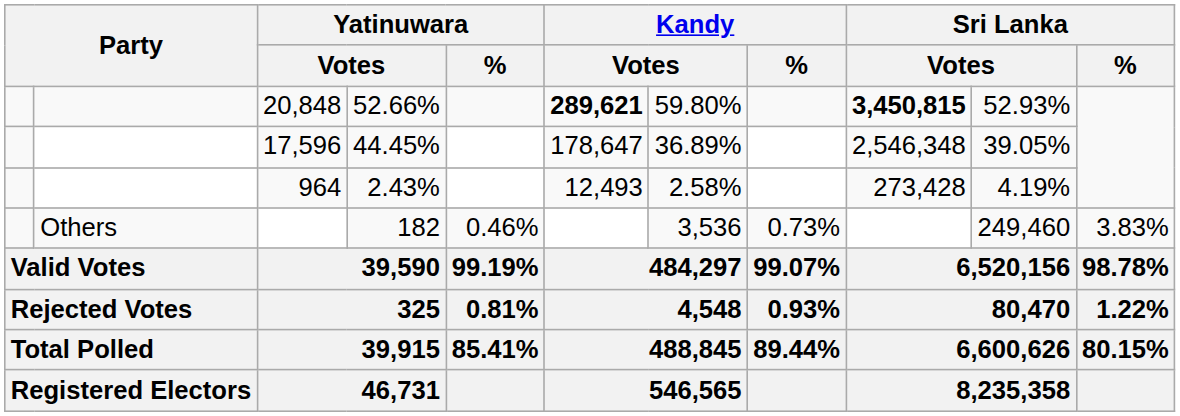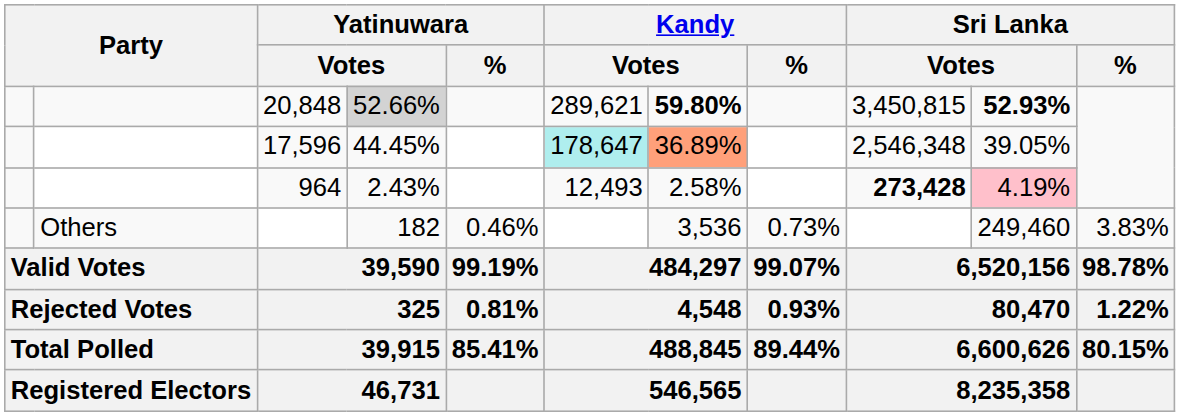(396, 106) no background -> (396, 106) lightgrey background
(597, 106) bold -> (597, 106) normal
(698, 106) normal -> (698, 106) bold
(909, 106) bold -> (909, 106) normal
(1027, 106) normal -> (1027, 106) bold
(597, 146) no background -> (597, 146) paleturquoise background
(698, 146) no background -> (698, 146) lightsalmon background
(920, 187) normal -> (920, 187) bold
(1034, 187) no background -> (1034, 187) pink background
